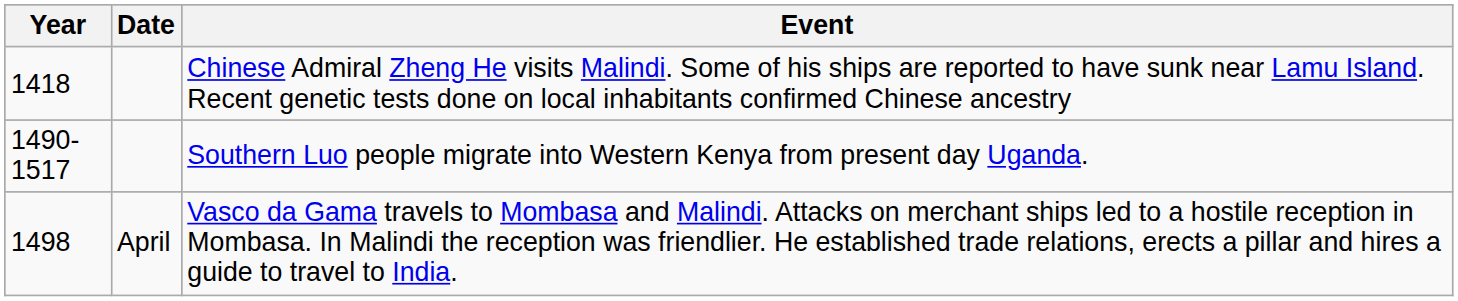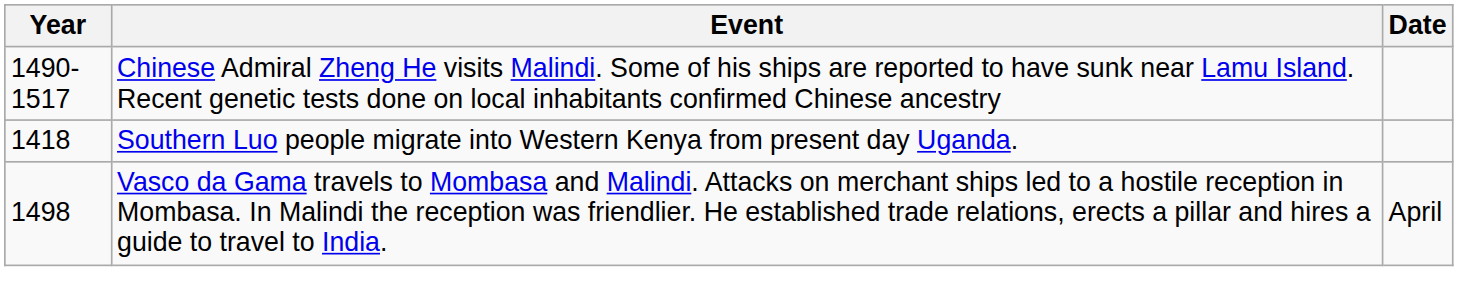columns swapped: (146, 25) <-> (817, 25)
(41, 83) 1418 -> (45, 83) 1490-1517
(45, 155) 1490-1517 -> (41, 140) 1418
